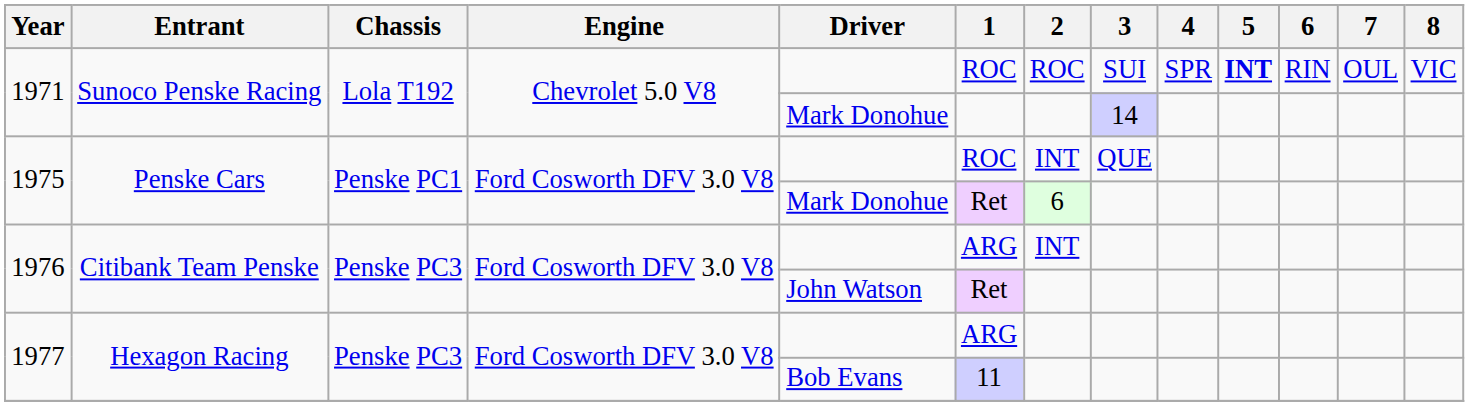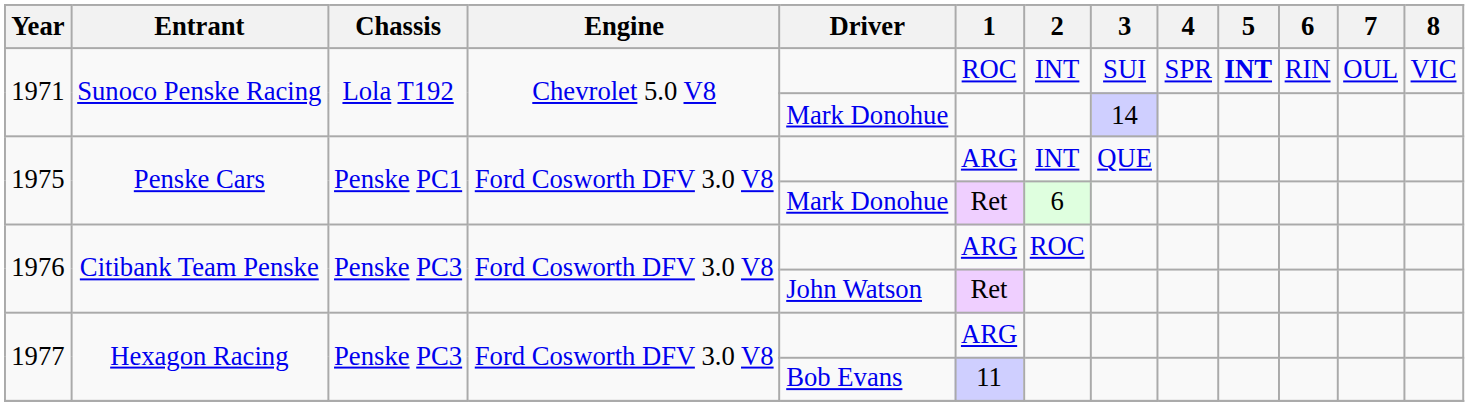(1057, 70) ROC -> (1057, 70) INT
(989, 158) ROC -> (989, 158) ARG
(1057, 245) INT -> (1057, 245) ROC
